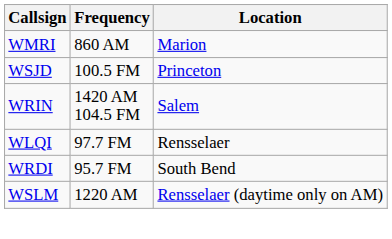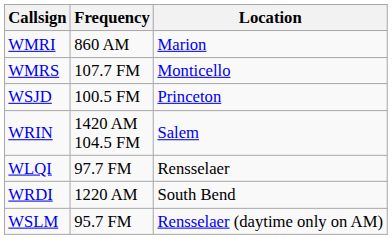+ row: (34, 70)
(103, 168) 95.7 FM -> (106, 194) 1220 AM
(106, 194) 1220 AM -> (103, 221) 95.7 FM
